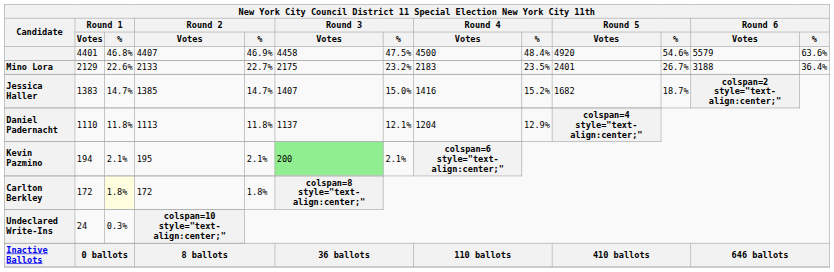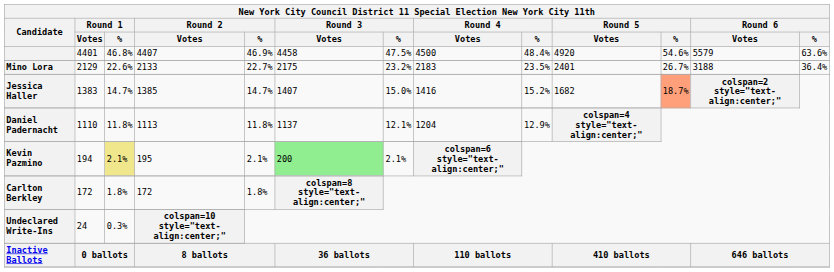(676, 91) no background -> (676, 91) lightsalmon background
(117, 159) no background -> (117, 159) khaki background
(117, 192) lightyellow background -> (117, 192) no background
